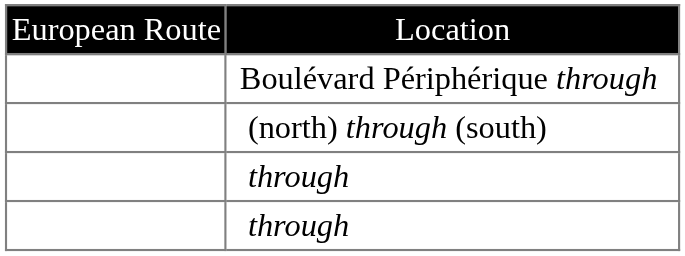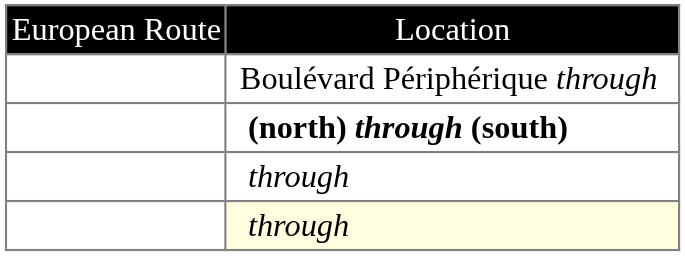(389, 126) normal -> (400, 126) bold
(290, 224) no background -> (290, 224) lightyellow background
